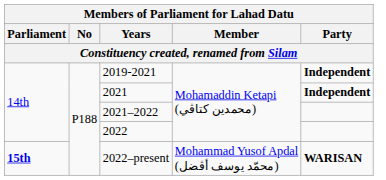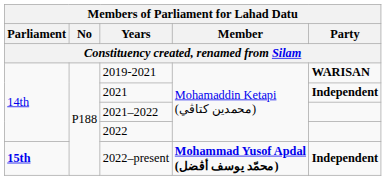(337, 72) Independent -> (341, 72) WARISAN
(237, 158) normal -> (240, 158) bold
(333, 158) WARISAN -> (345, 158) Independent
